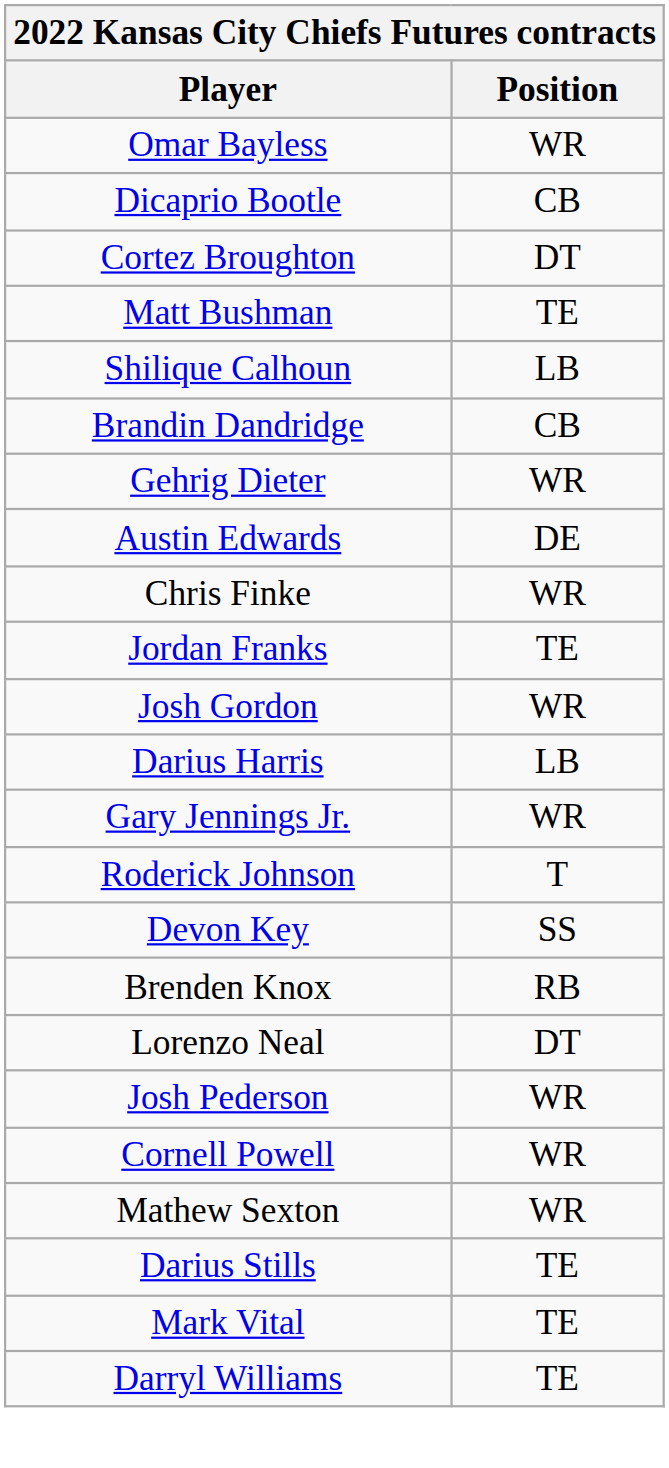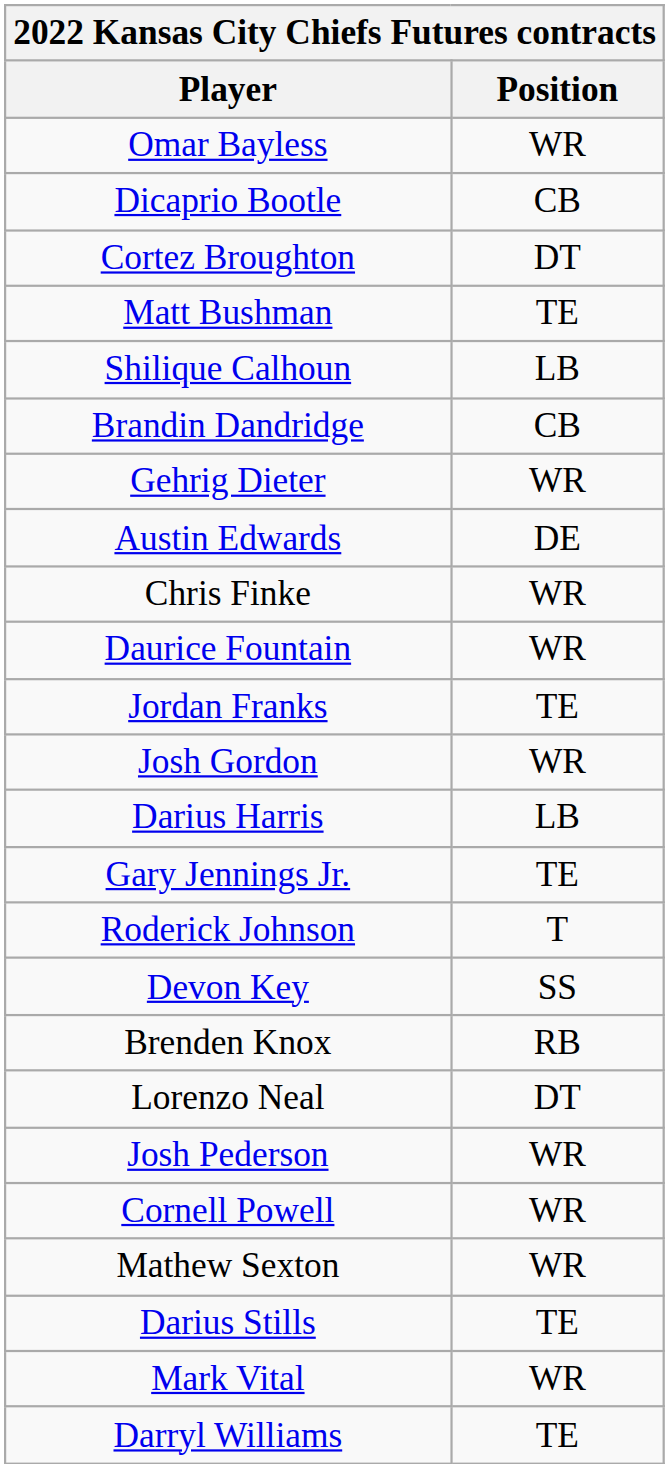+ row: (228, 649)
(557, 817) WR -> (557, 873) TE
(557, 1322) TE -> (557, 1378) WR
